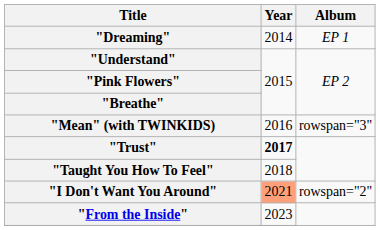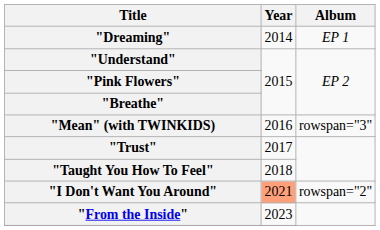(279, 147) bold -> (279, 147) normal
